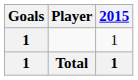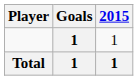columns swapped: (72, 16) <-> (26, 16)
